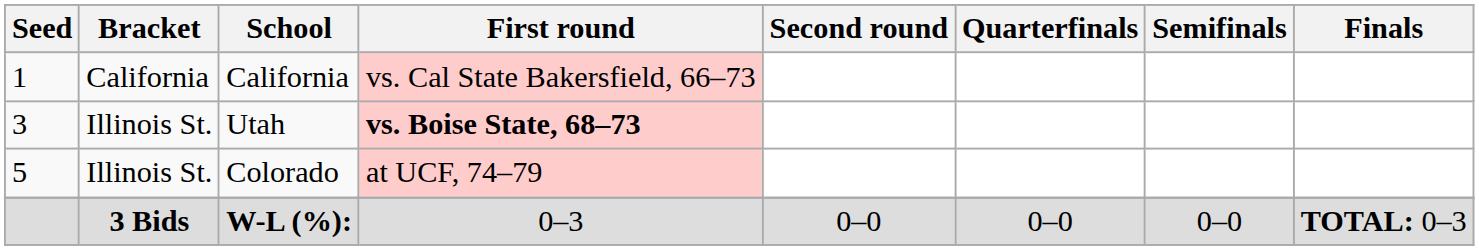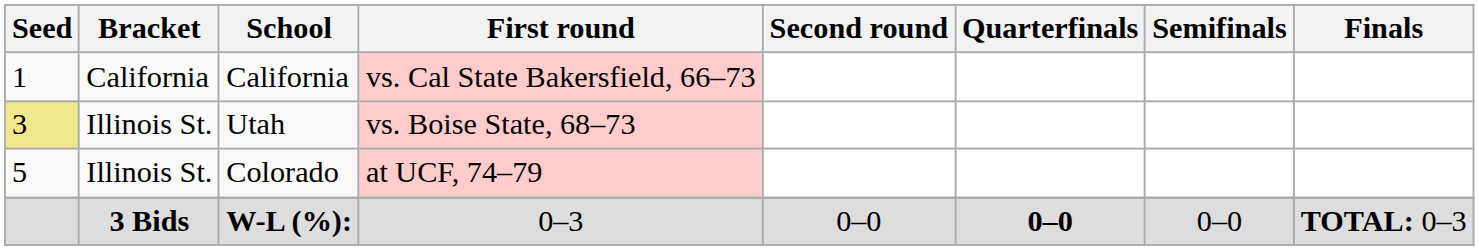(19, 124) no background -> (19, 124) khaki background
(503, 124) bold -> (501, 124) normal
(1050, 220) normal -> (1050, 220) bold
